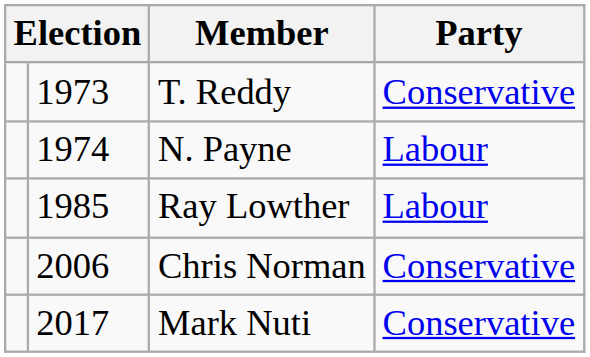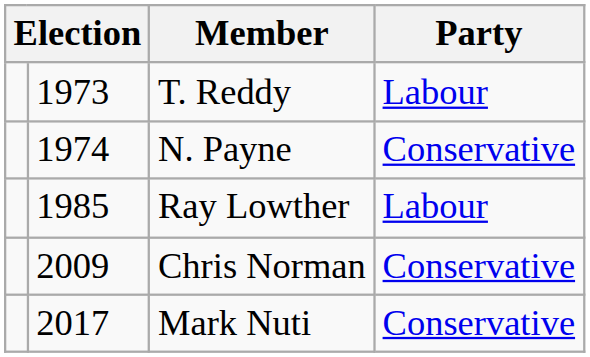(479, 91) Conservative -> (435, 91) Labour
(435, 149) Labour -> (479, 149) Conservative
(73, 264) 2006 -> (73, 264) 2009
